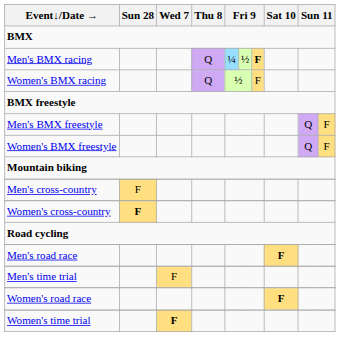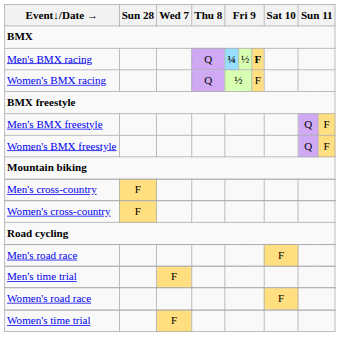(232, 58) normal -> (232, 58) bold
(138, 211) bold -> (138, 211) normal
(281, 255) bold -> (281, 255) normal
(281, 298) bold -> (281, 298) normal
(174, 320) bold -> (174, 320) normal
